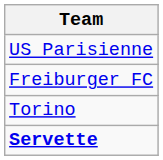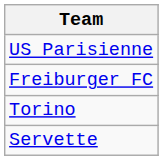(53, 140) bold -> (53, 140) normal
